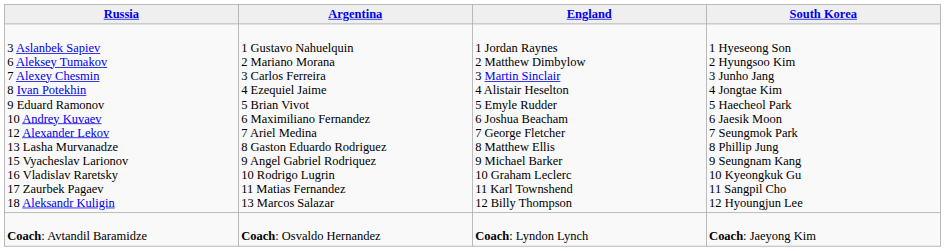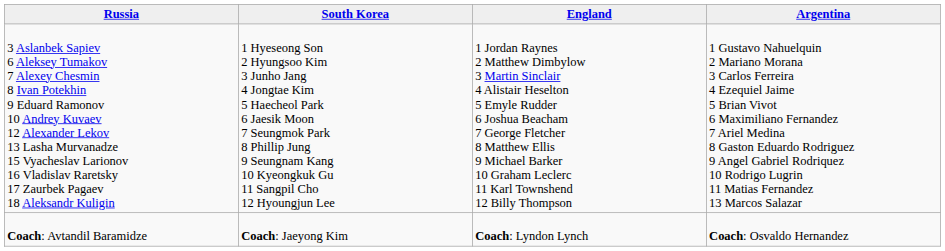columns swapped: (355, 14) <-> (823, 14)
